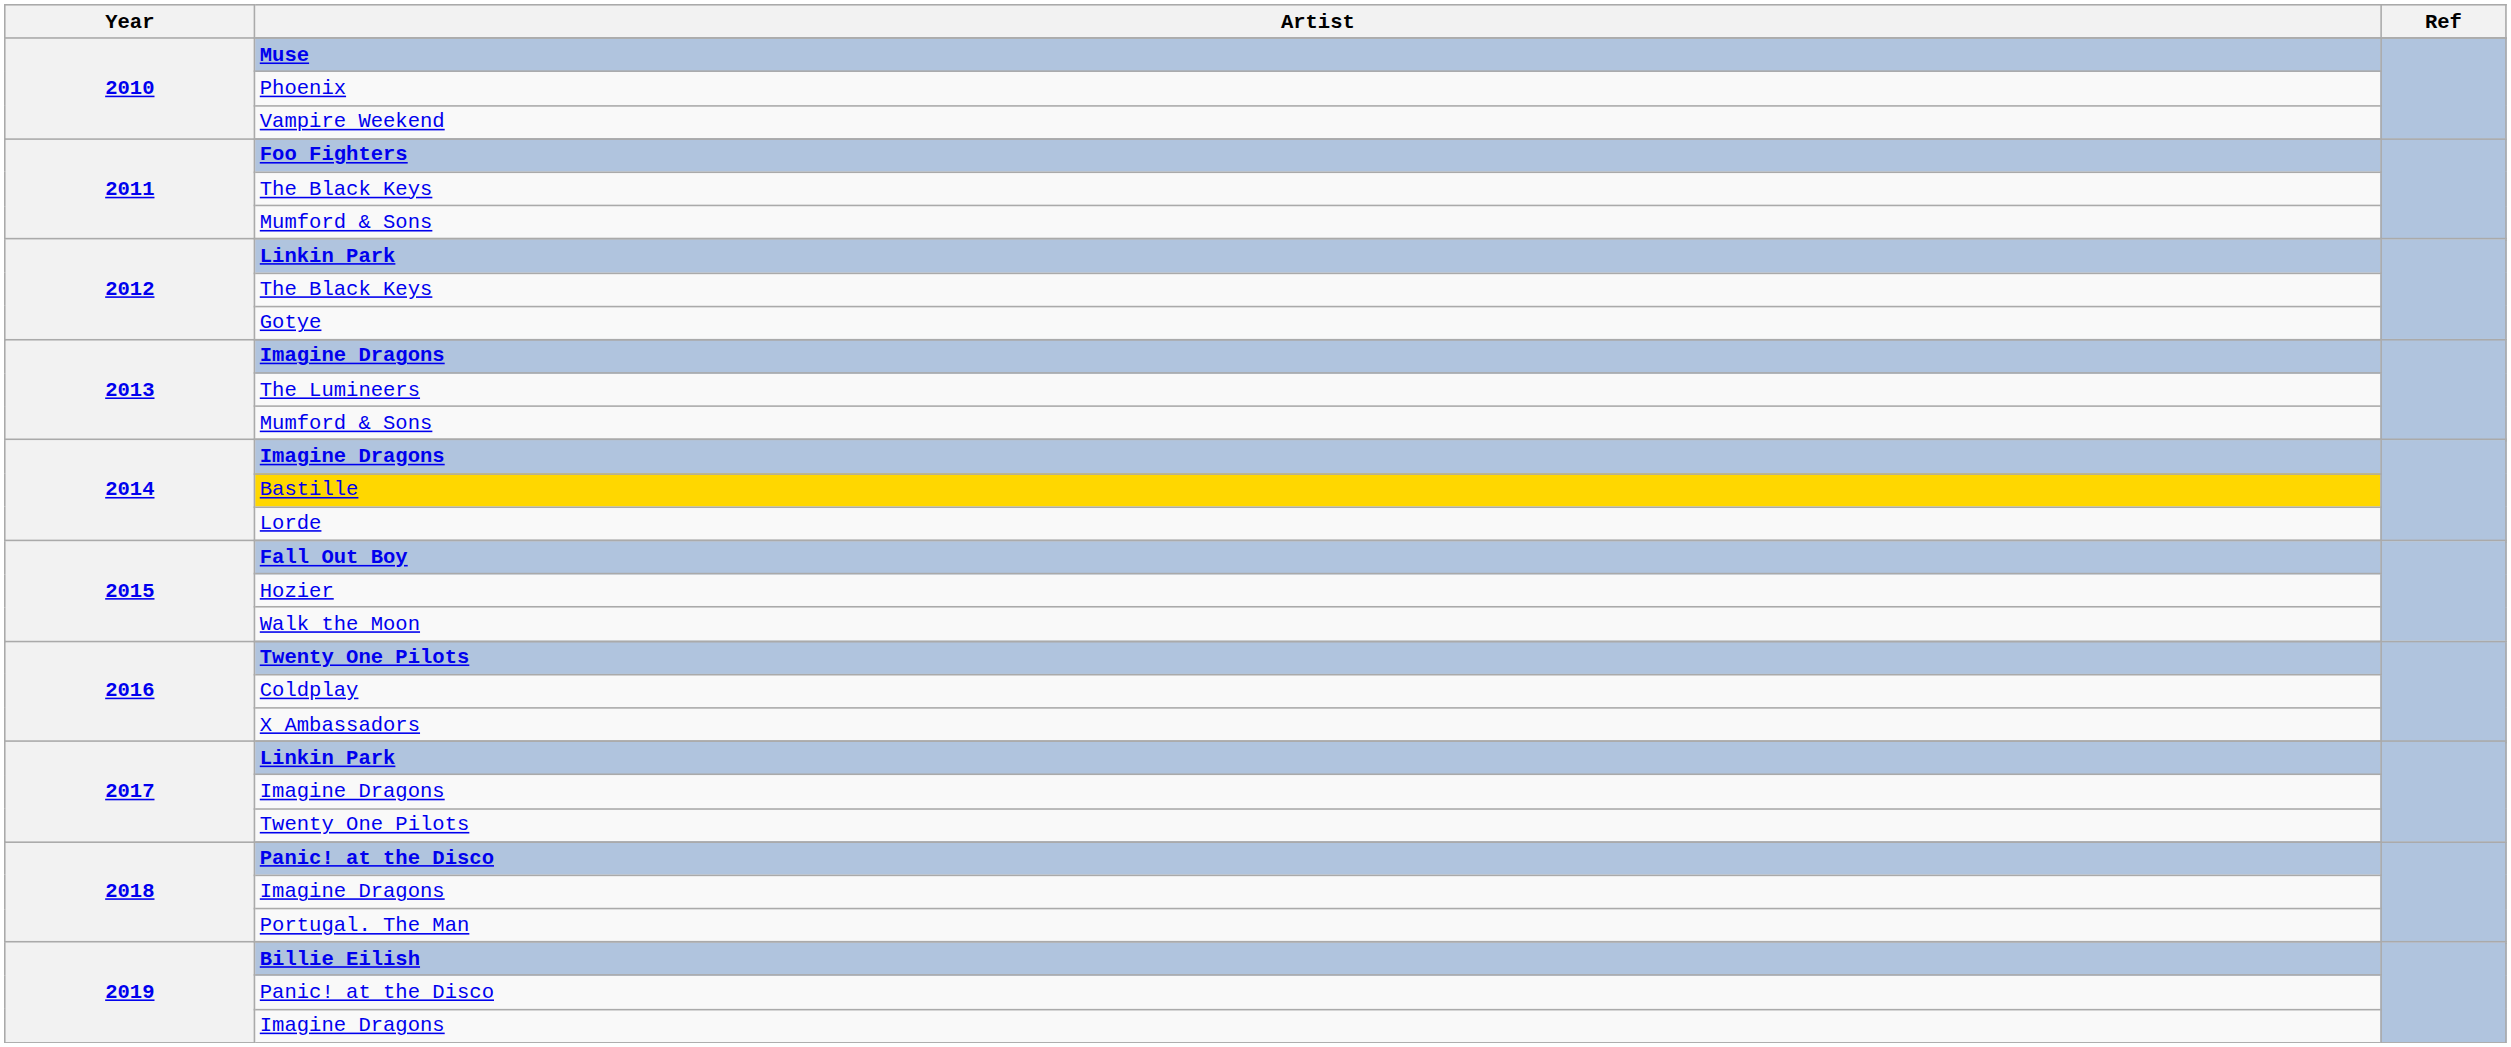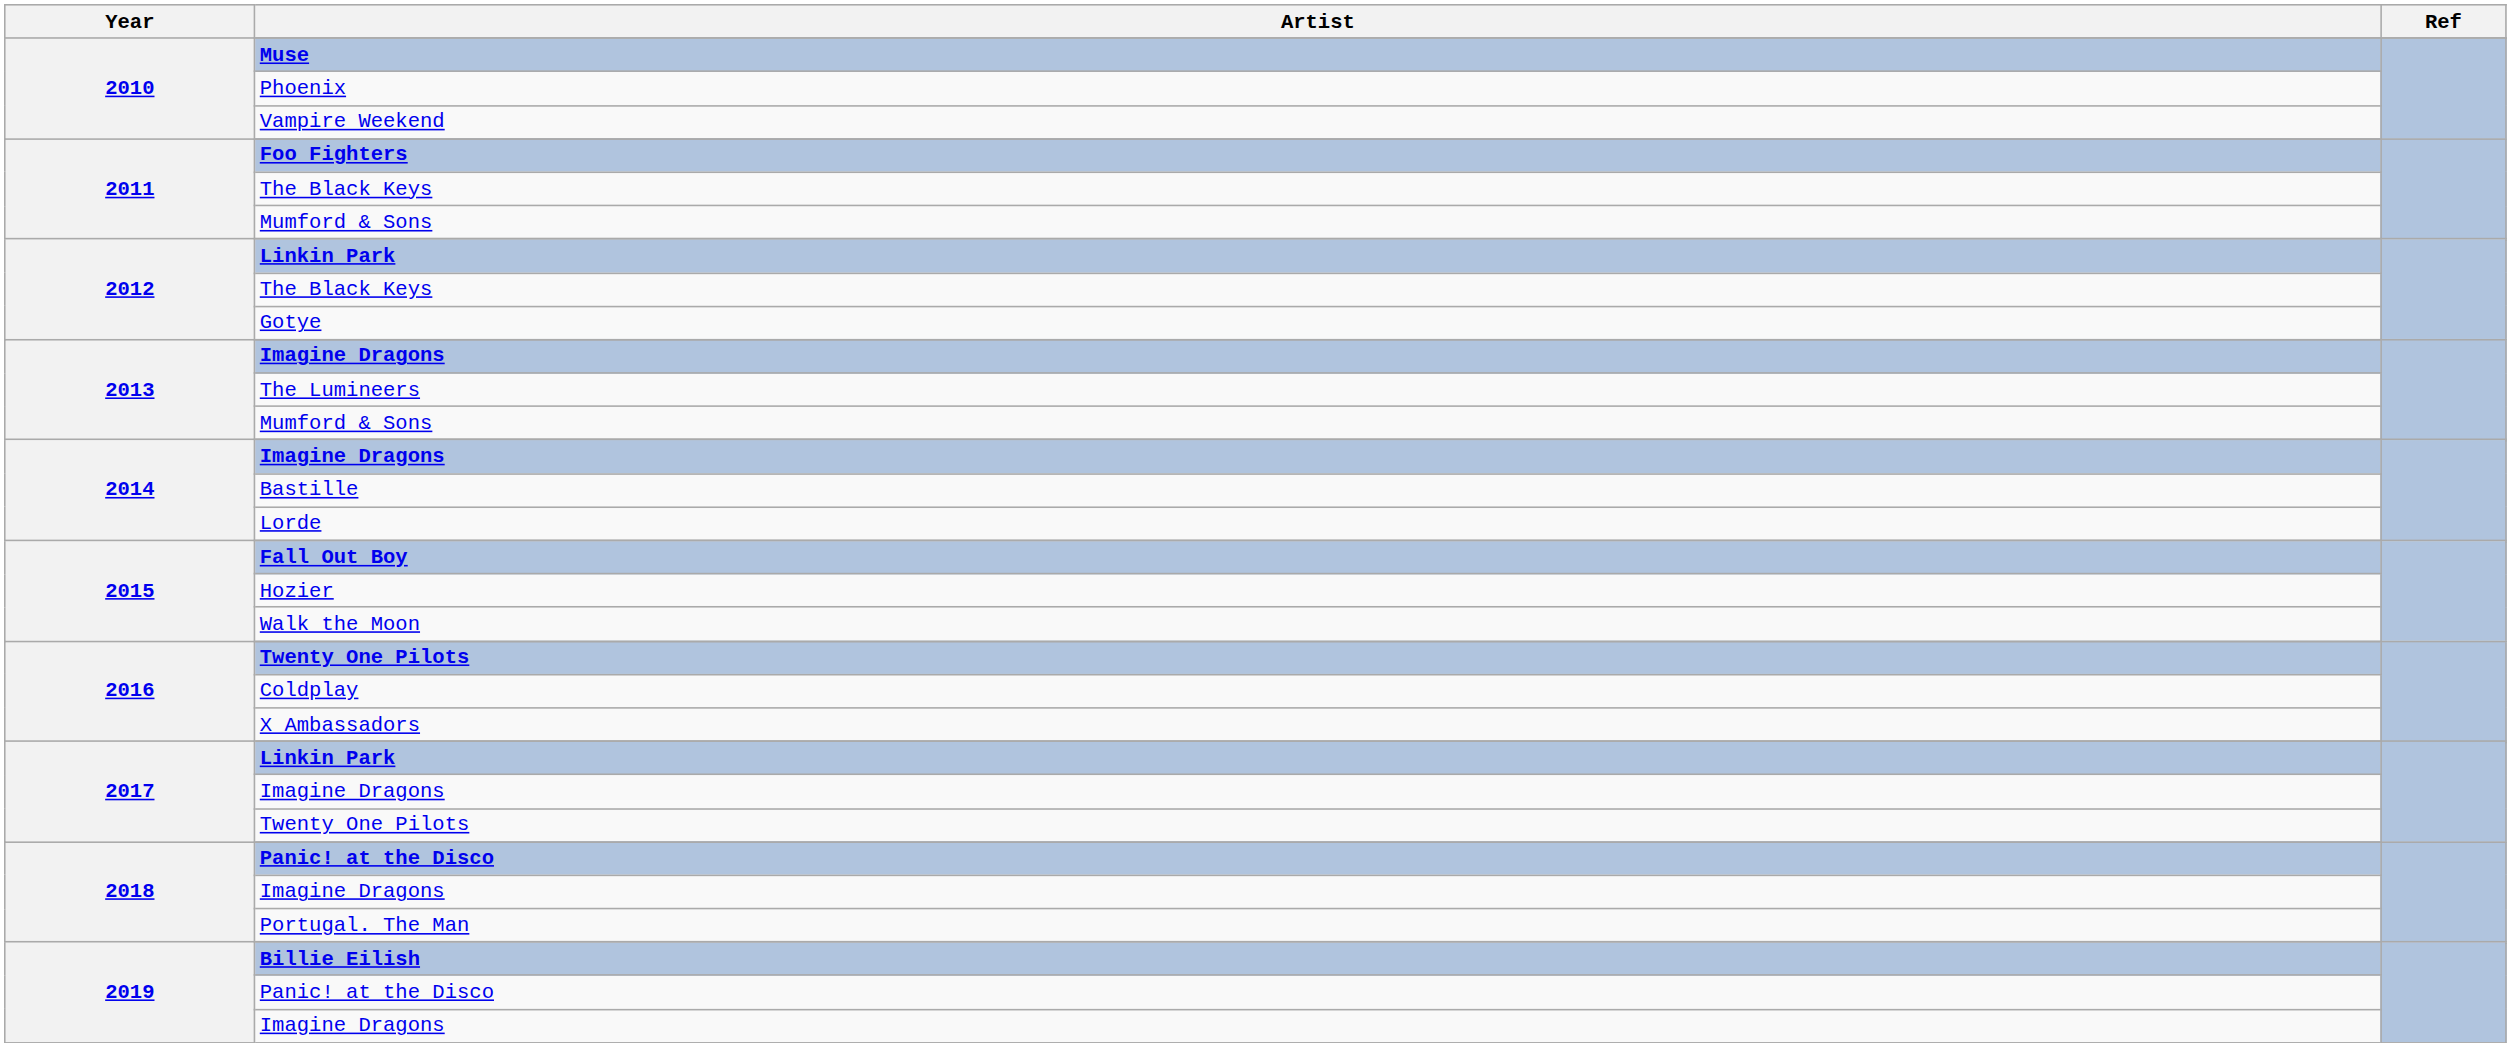(309, 490) gold background -> (309, 490) no background
